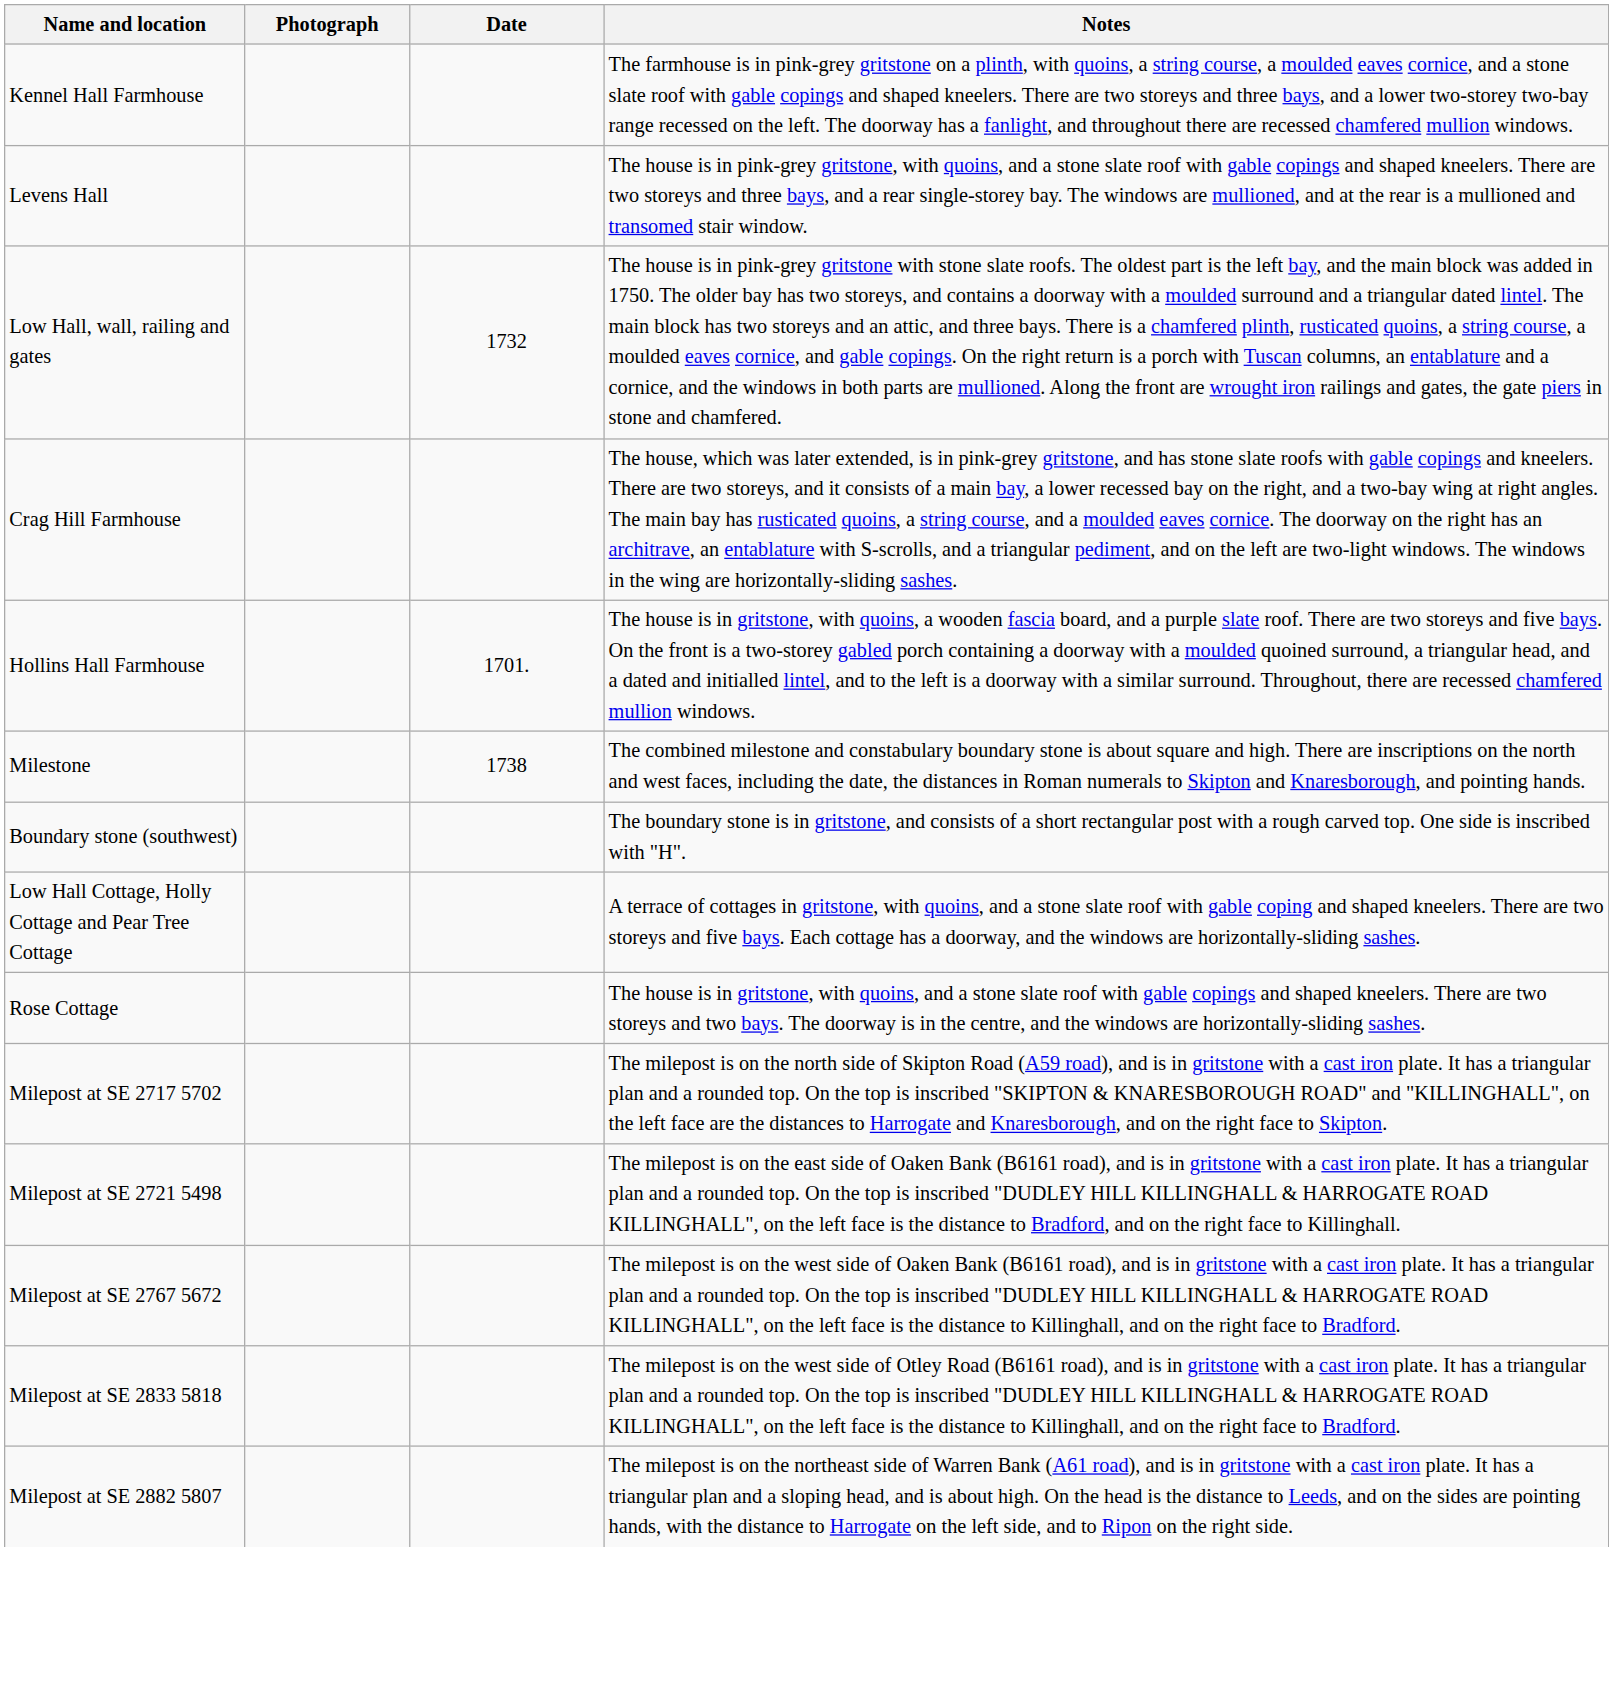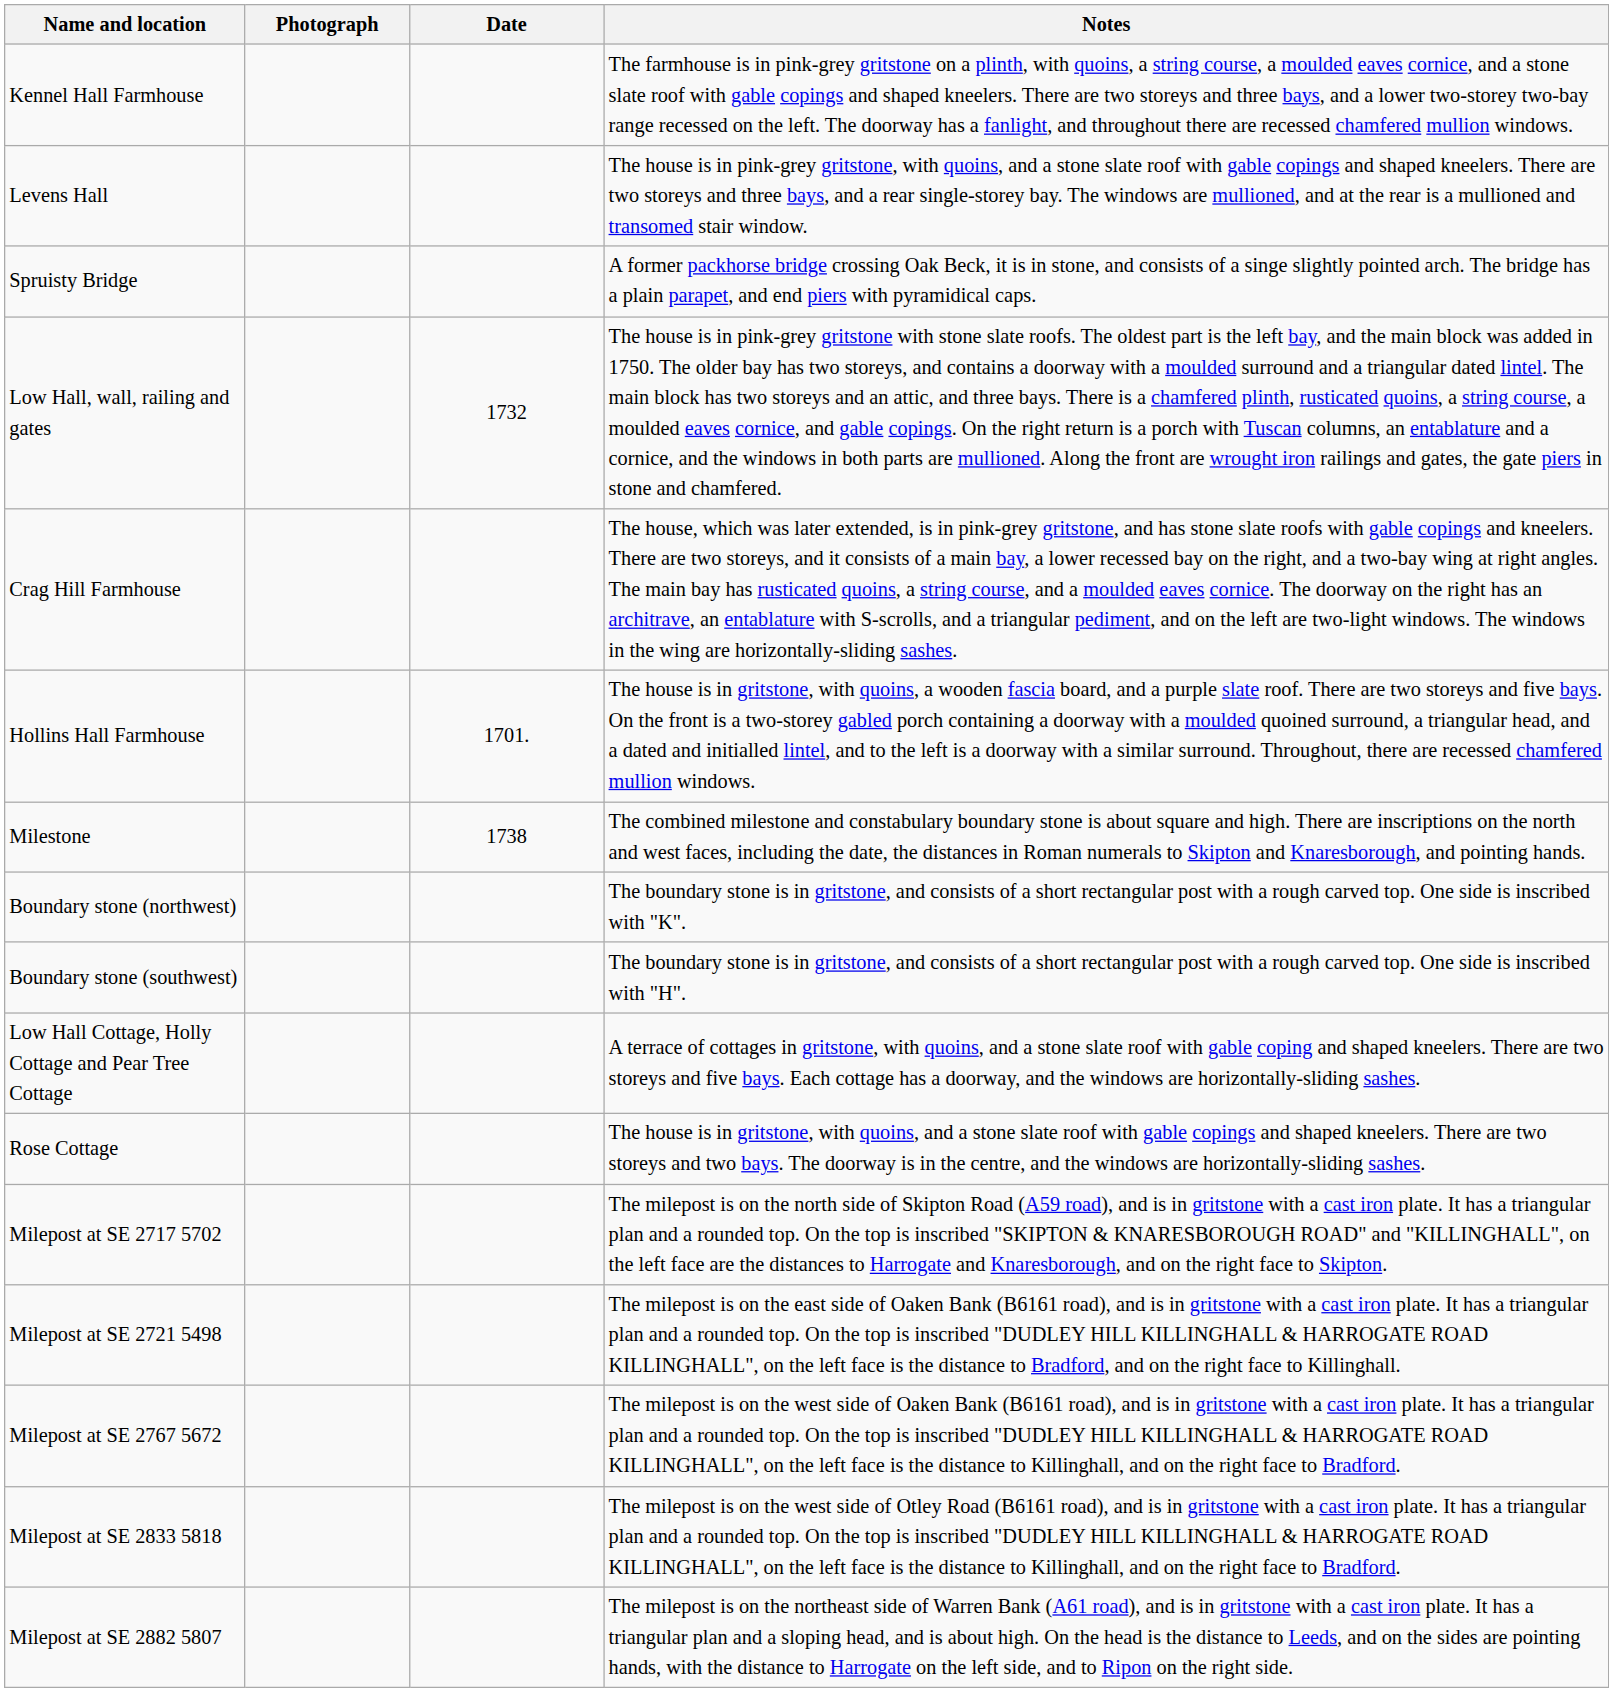+ row: (73, 281)
+ row: (123, 907)
